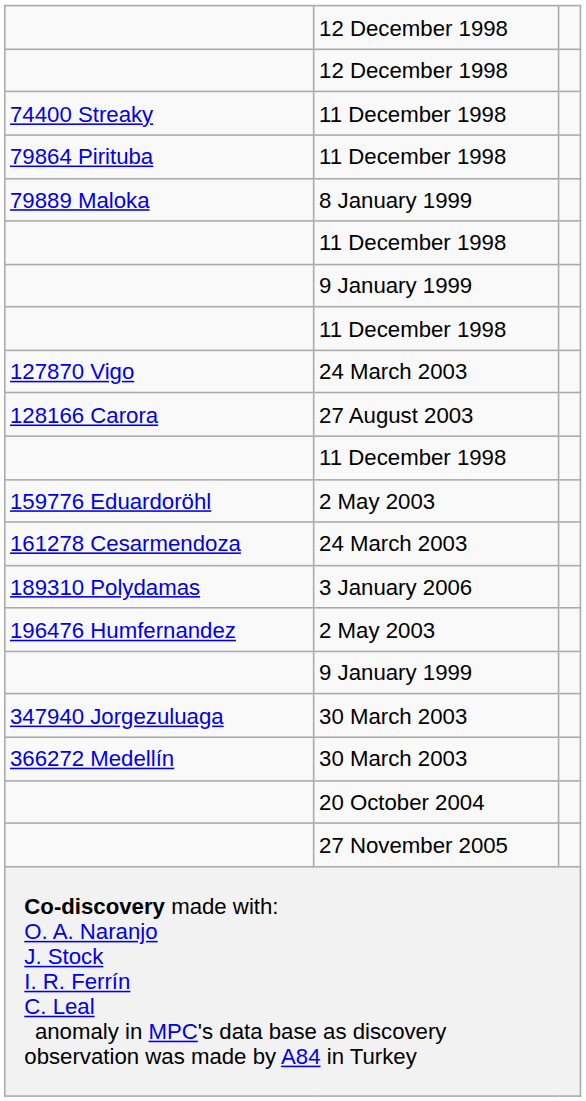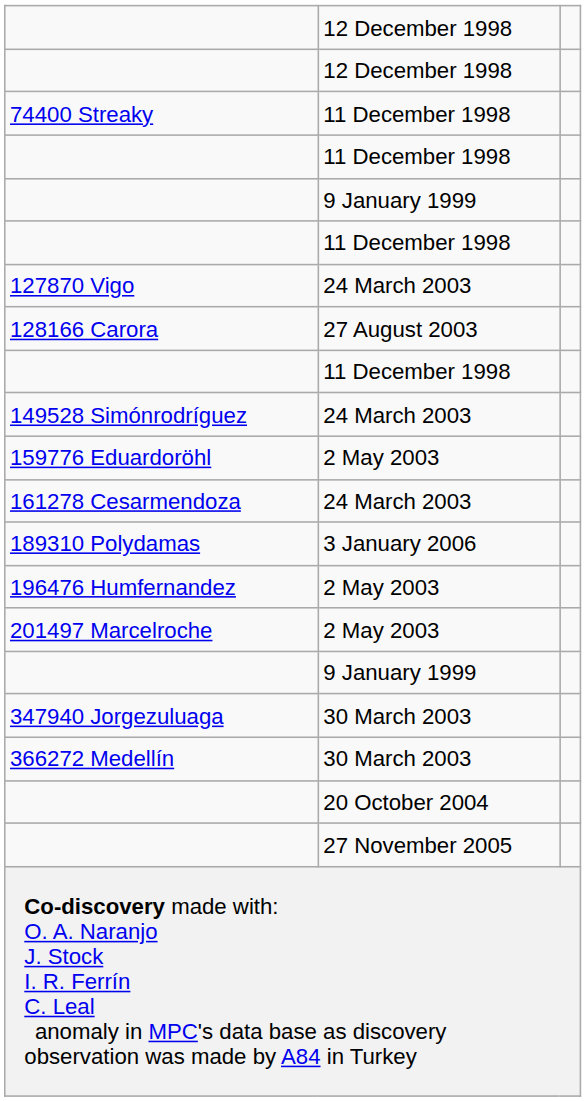- row: (82, 157)
- row: (80, 200)
+ row: (129, 415)
+ row: (111, 630)
